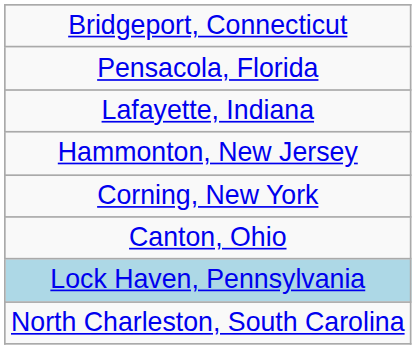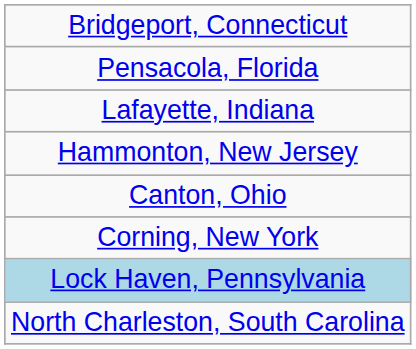(208, 195) Corning, New York -> (208, 195) Canton, Ohio
(208, 237) Canton, Ohio -> (208, 237) Corning, New York
